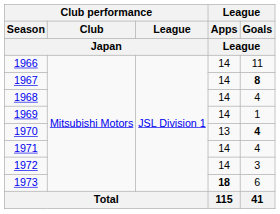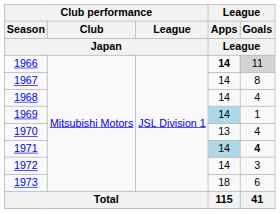(224, 64) normal -> (224, 64) bold
(257, 64) no background -> (257, 64) lightgrey background
(257, 81) bold -> (257, 81) normal
(224, 115) no background -> (224, 115) lightblue background
(257, 132) bold -> (257, 132) normal
(224, 149) no background -> (224, 149) lightblue background
(257, 149) normal -> (257, 149) bold
(224, 183) bold -> (224, 183) normal
